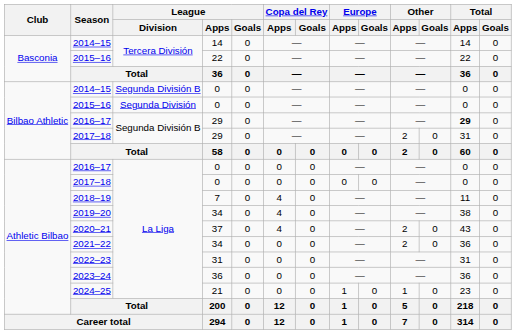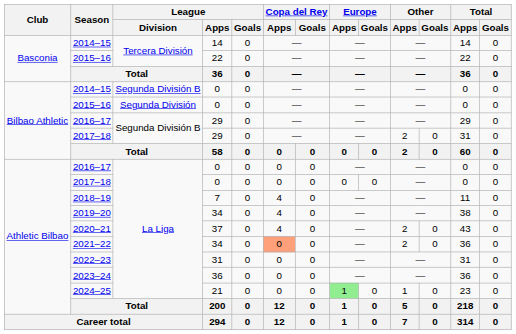(465, 120) bold -> (465, 120) normal
(279, 244) no background -> (279, 244) lightsalmon background
(344, 290) no background -> (344, 290) lightgreen background
